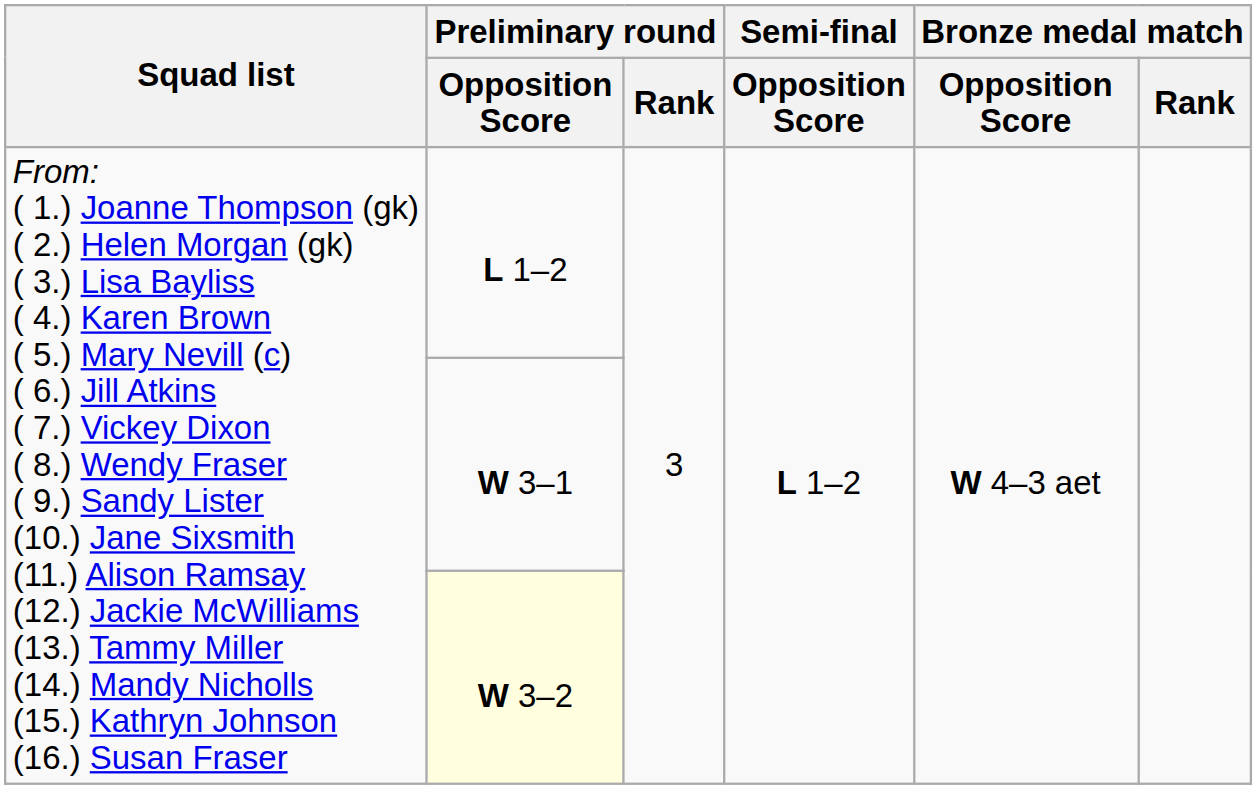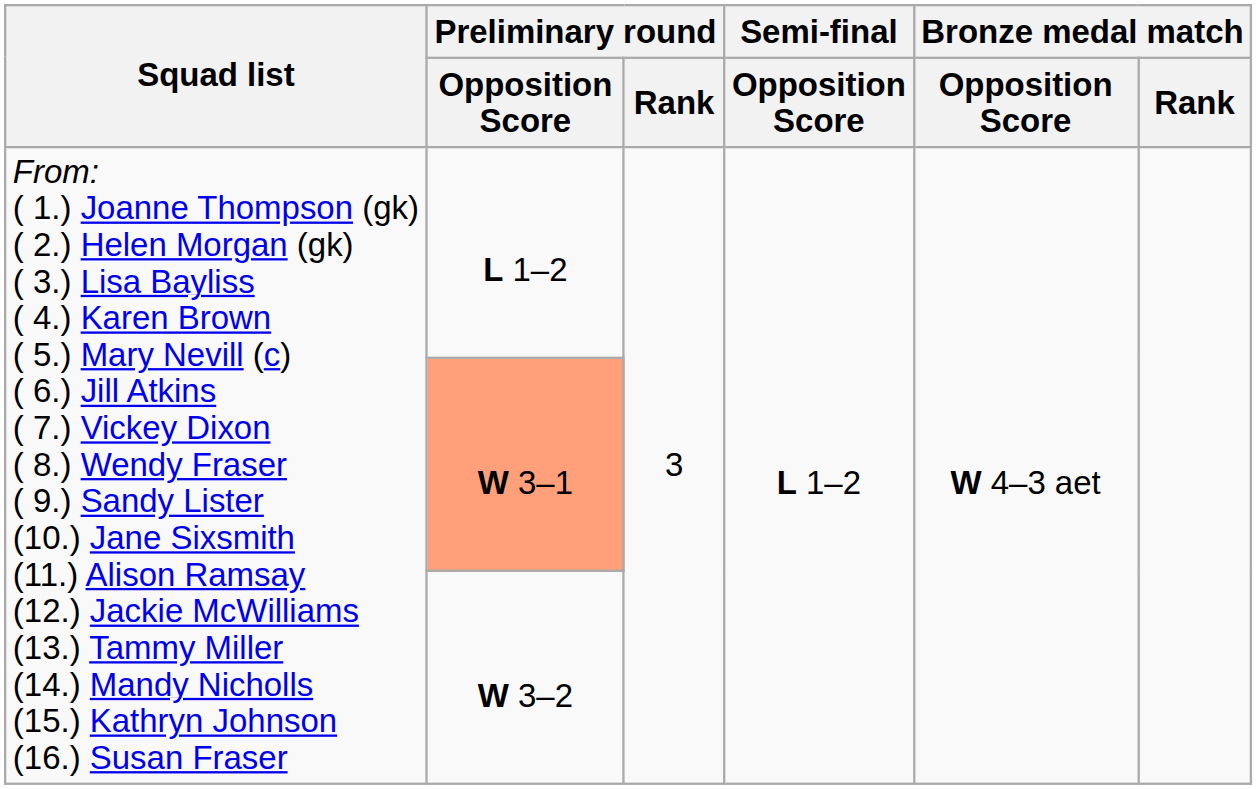(525, 484) no background -> (525, 484) lightsalmon background
(525, 697) lightyellow background -> (525, 697) no background
